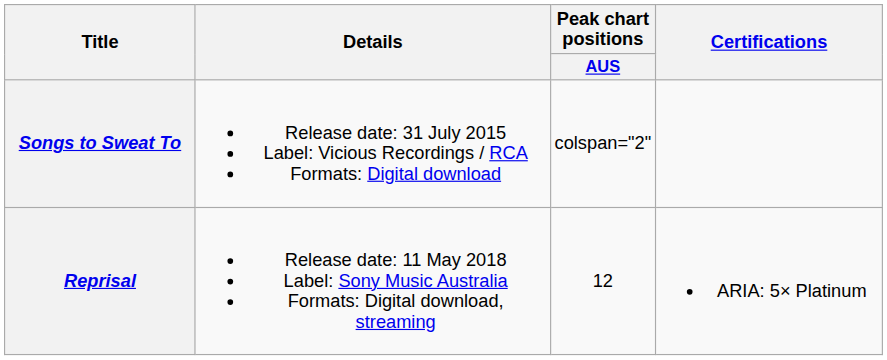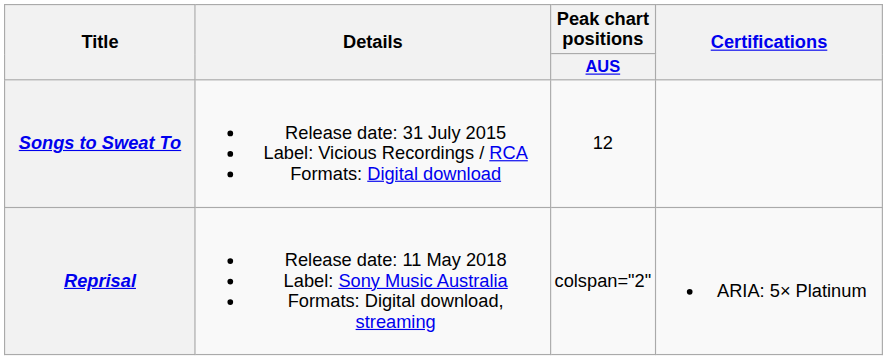(603, 143) colspan="2" -> (603, 143) 12
(603, 280) 12 -> (603, 280) colspan="2"
